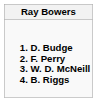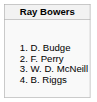(48, 64) bold -> (47, 64) normal
